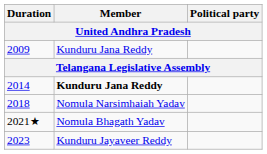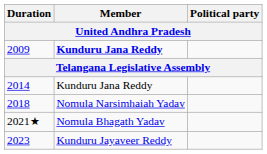(104, 49) normal -> (109, 49) bold
(109, 85) bold -> (104, 85) normal
